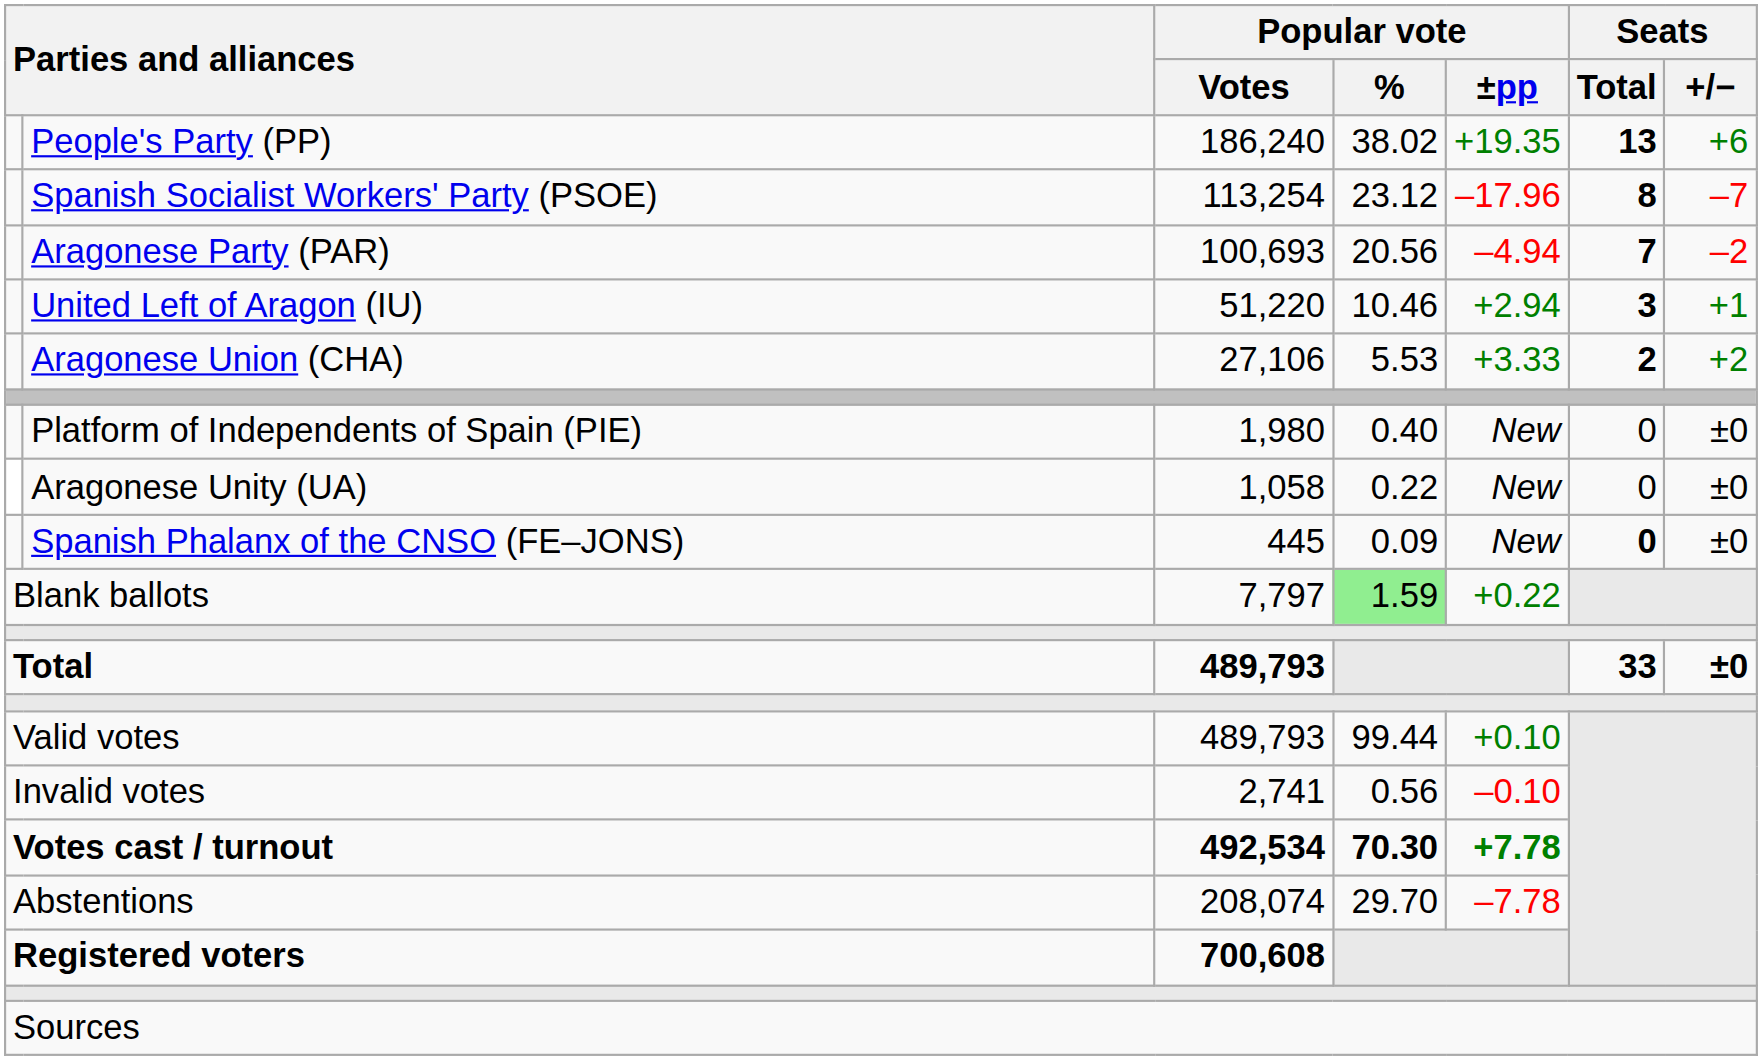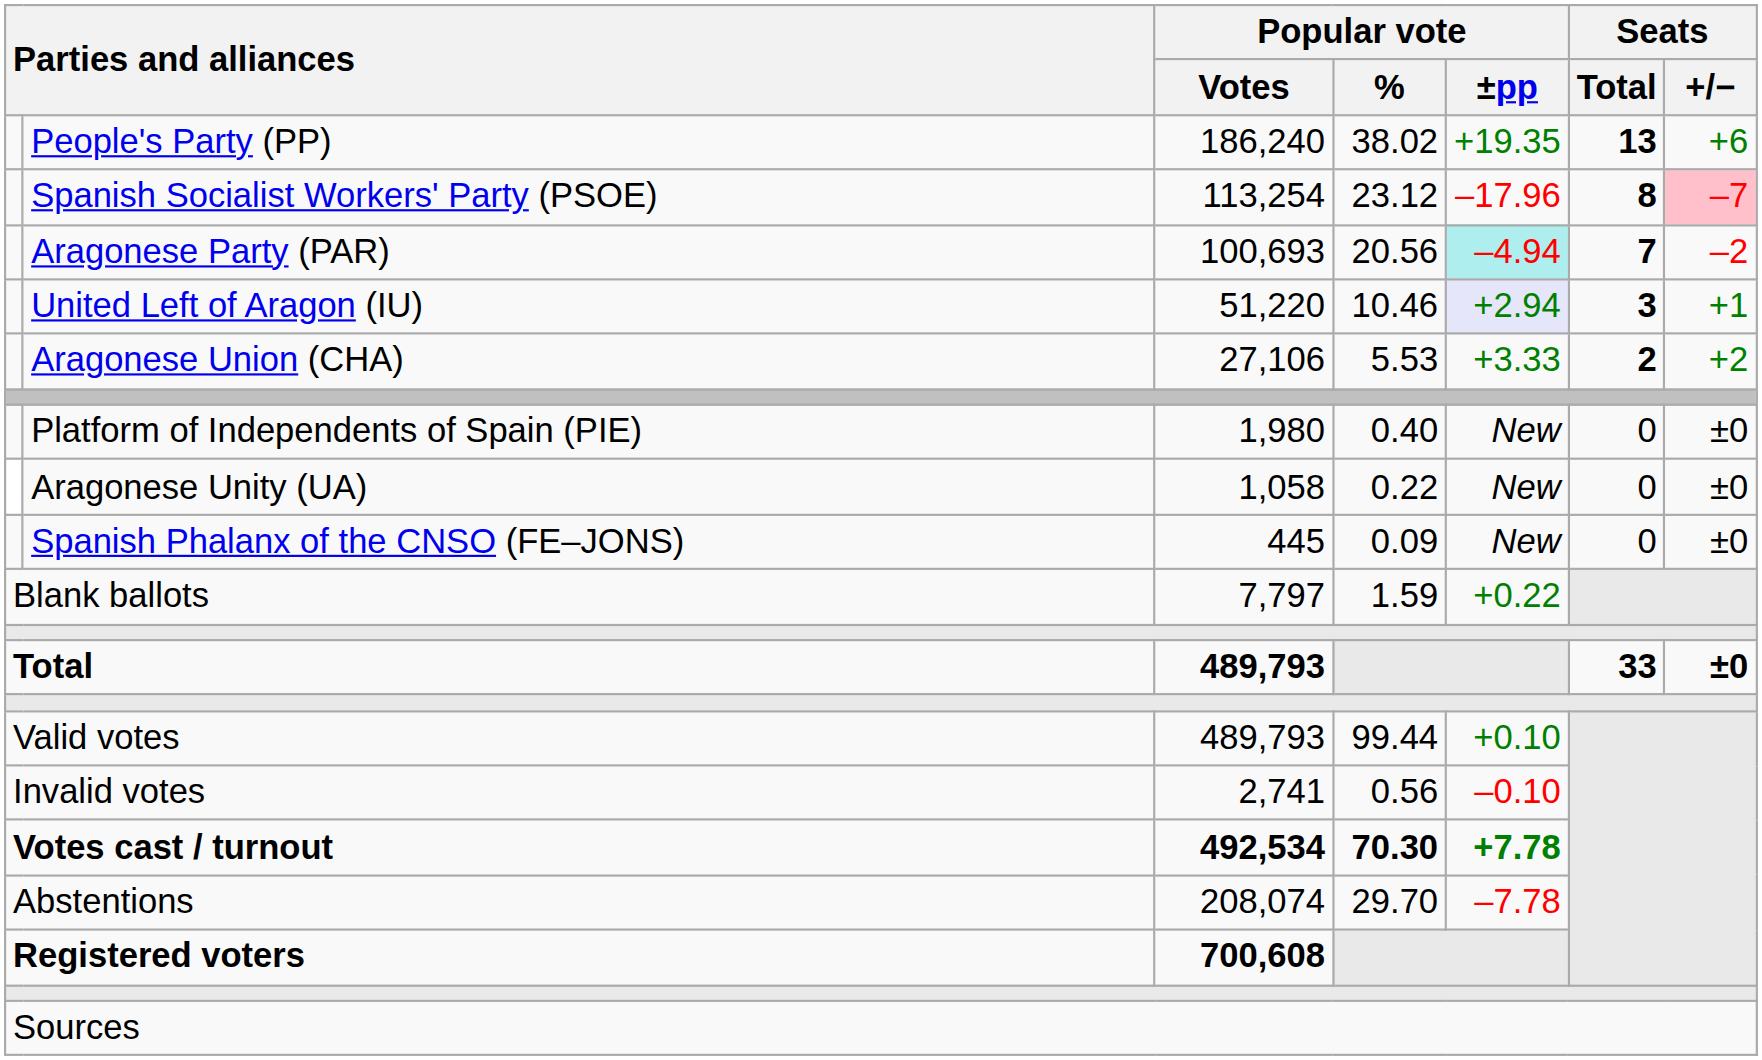(1729, 196) no background -> (1729, 196) pink background
(1517, 251) no background -> (1517, 251) paleturquoise background
(1517, 305) no background -> (1517, 305) lavender background
(1647, 541) bold -> (1647, 541) normal
(1404, 595) lightgreen background -> (1404, 595) no background
